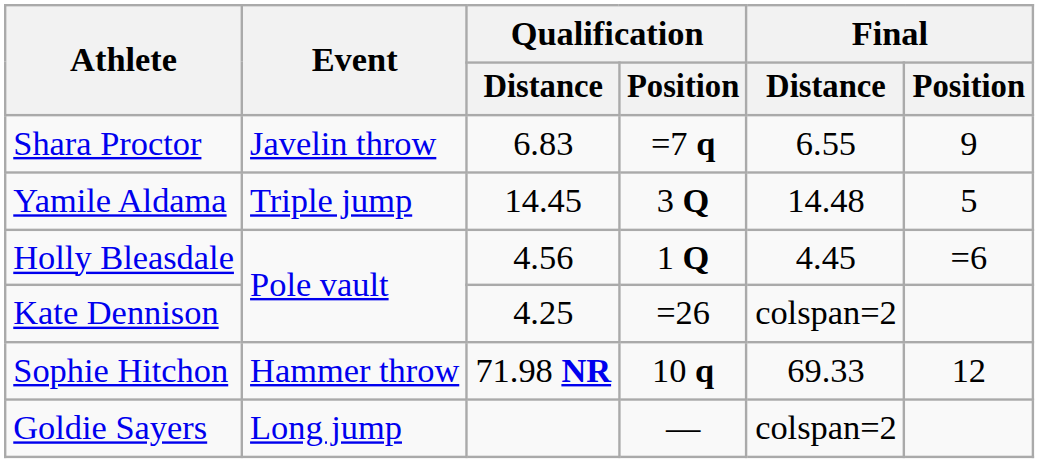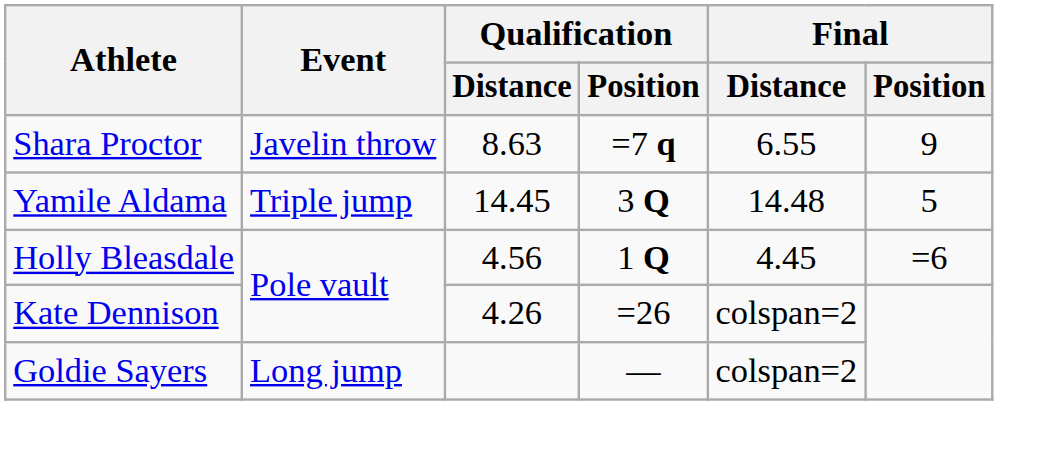(543, 143) 6.83 -> (512, 143) 8.63
(543, 314) 4.25 -> (512, 314) 4.26
- row: (121, 370)
